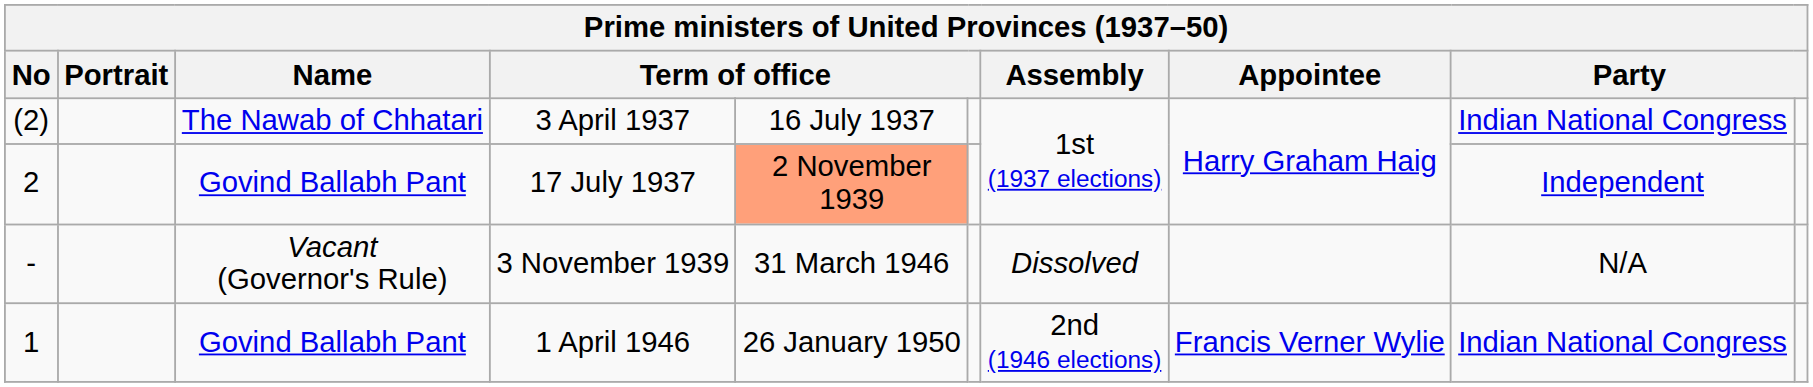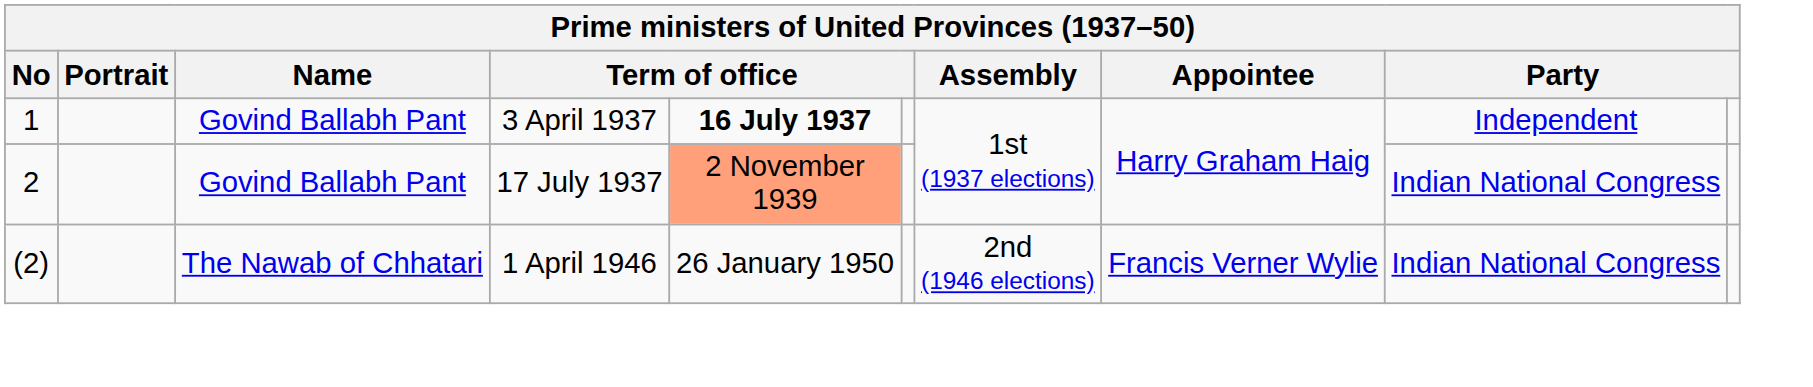(31, 120) (2) -> (31, 120) 1
(332, 120) The Nawab of Chhatari -> (332, 120) Govind Ballabh Pant
(852, 120) normal -> (785, 120) bold
(1623, 120) Indian National Congress -> (1556, 120) Independent
(1623, 183) Independent -> (1556, 183) Indian National Congress
- row: (613, 262)
(31, 342) 1 -> (31, 262) (2)
(332, 342) Govind Ballabh Pant -> (332, 262) The Nawab of Chhatari
